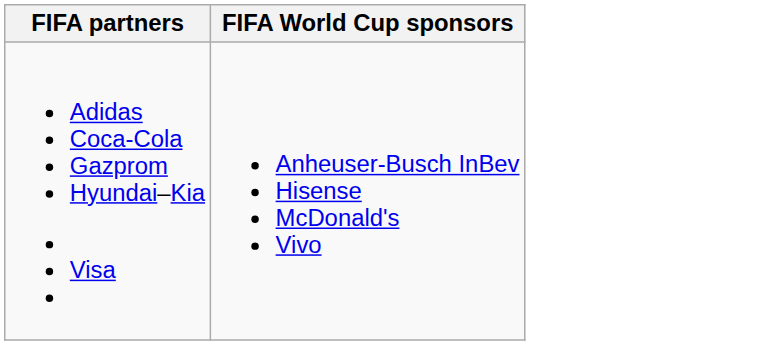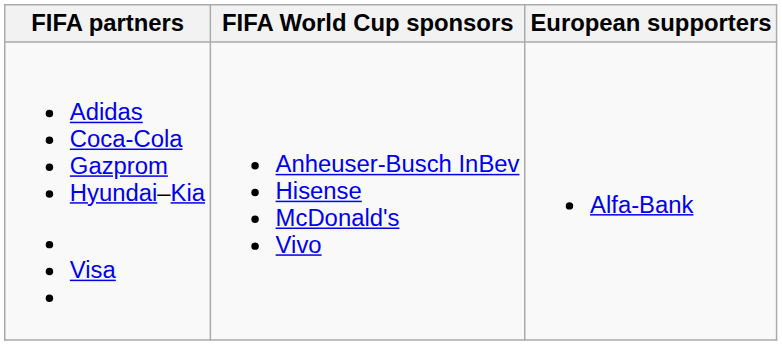+ column: (651, 23)
